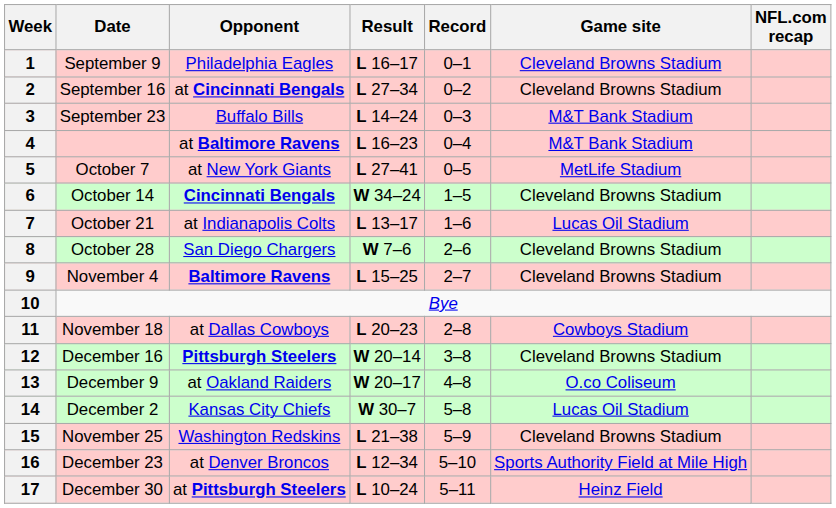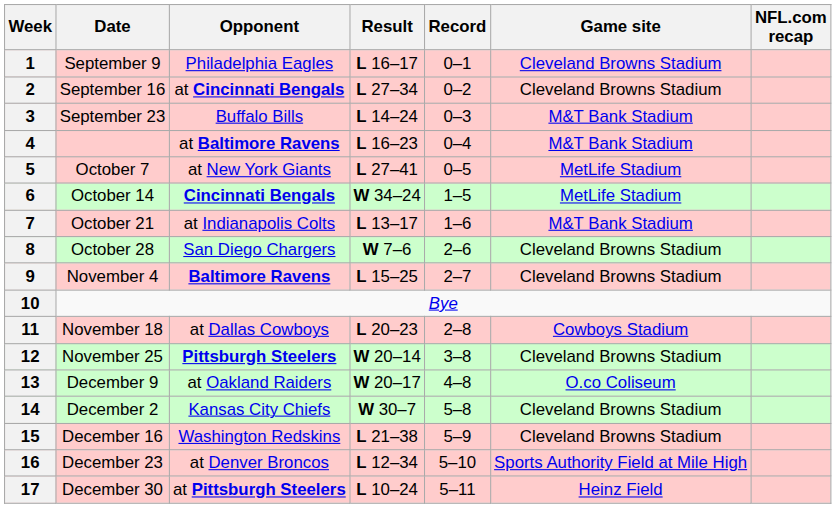(621, 196) Cleveland Browns Stadium -> (621, 196) MetLife Stadium
(621, 223) Lucas Oil Stadium -> (621, 223) M&T Bank Stadium
(113, 356) December 16 -> (113, 356) November 25
(621, 409) Lucas Oil Stadium -> (621, 409) Cleveland Browns Stadium
(113, 436) November 25 -> (113, 436) December 16
